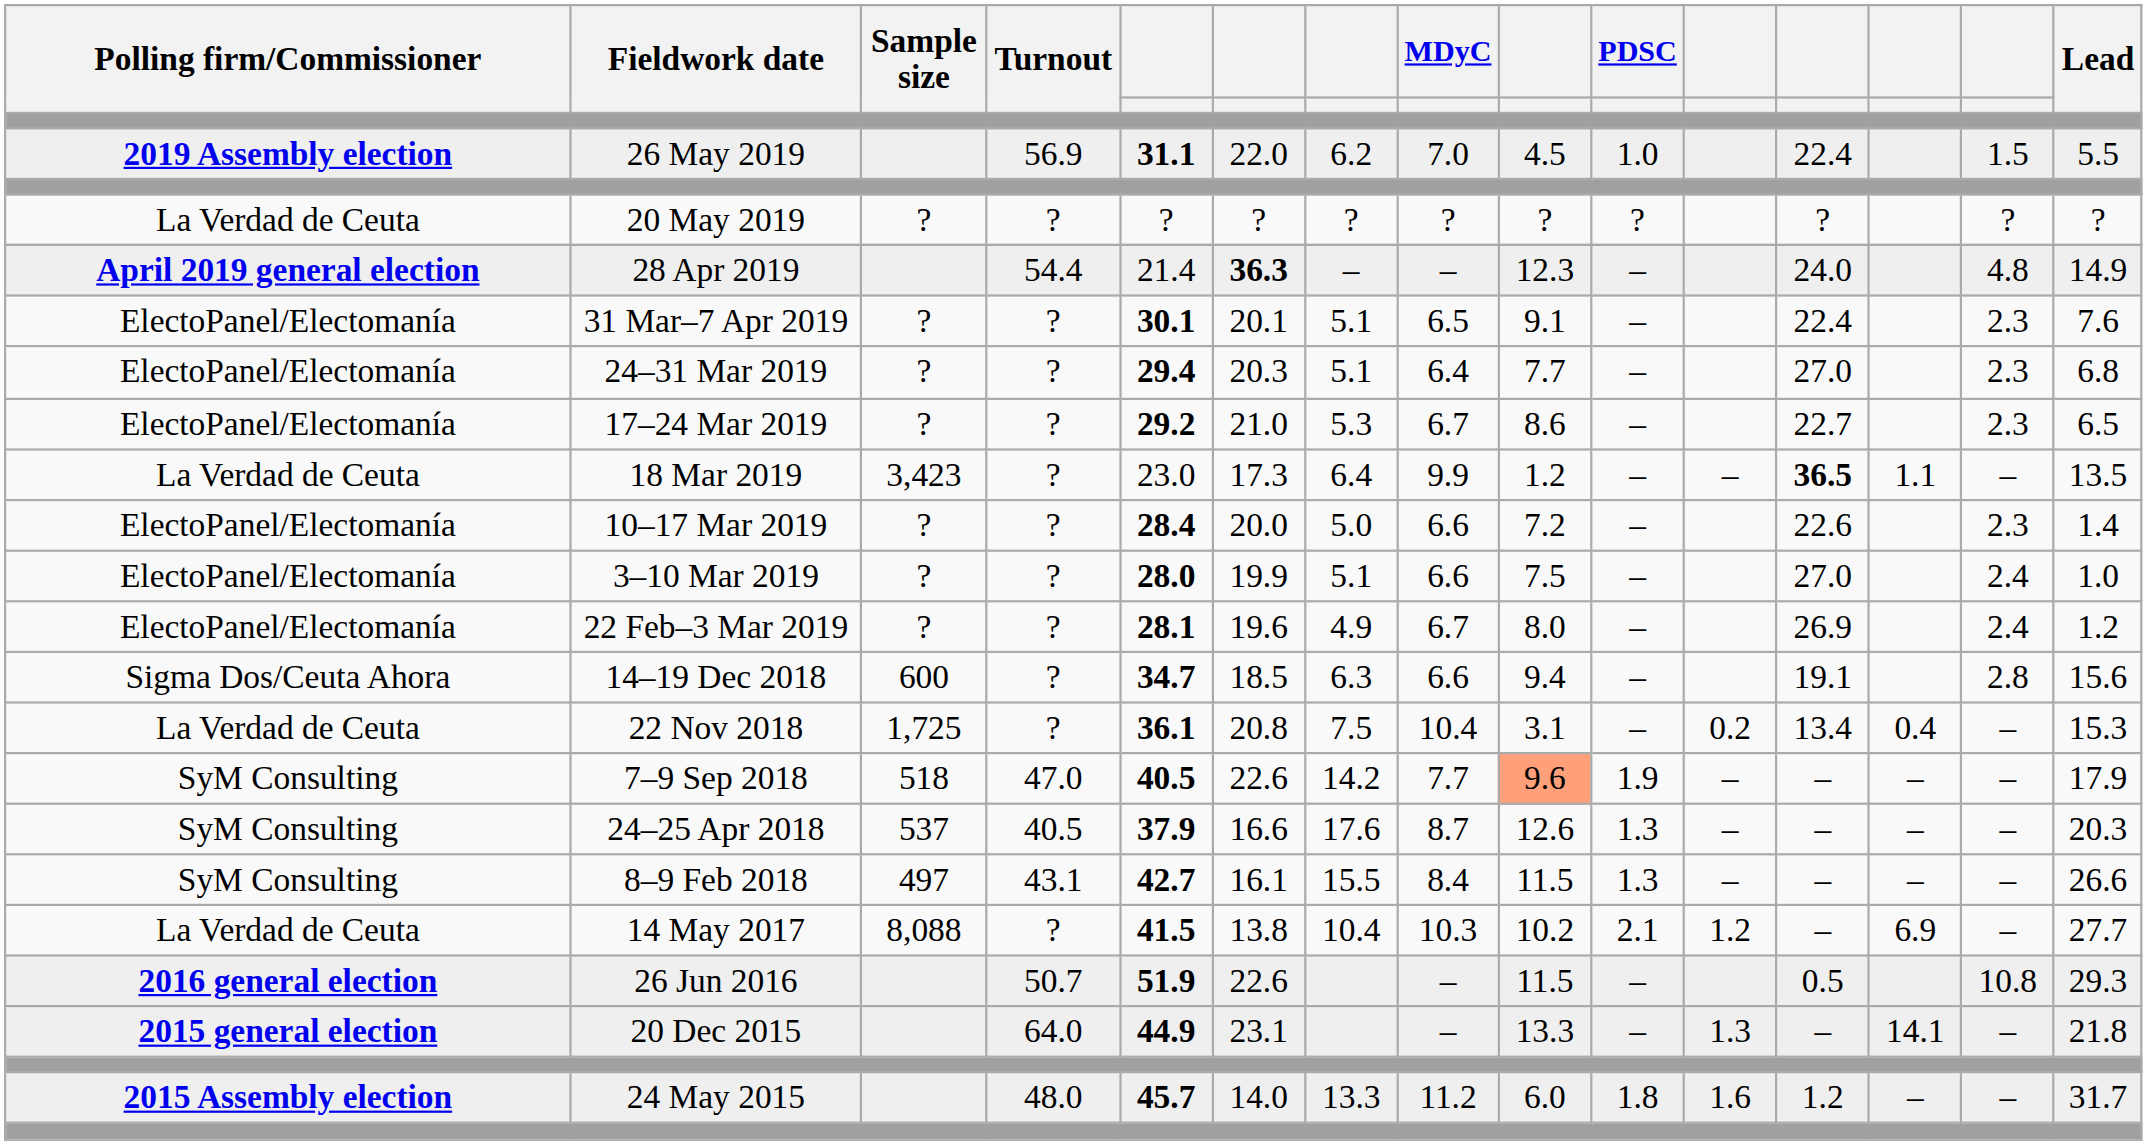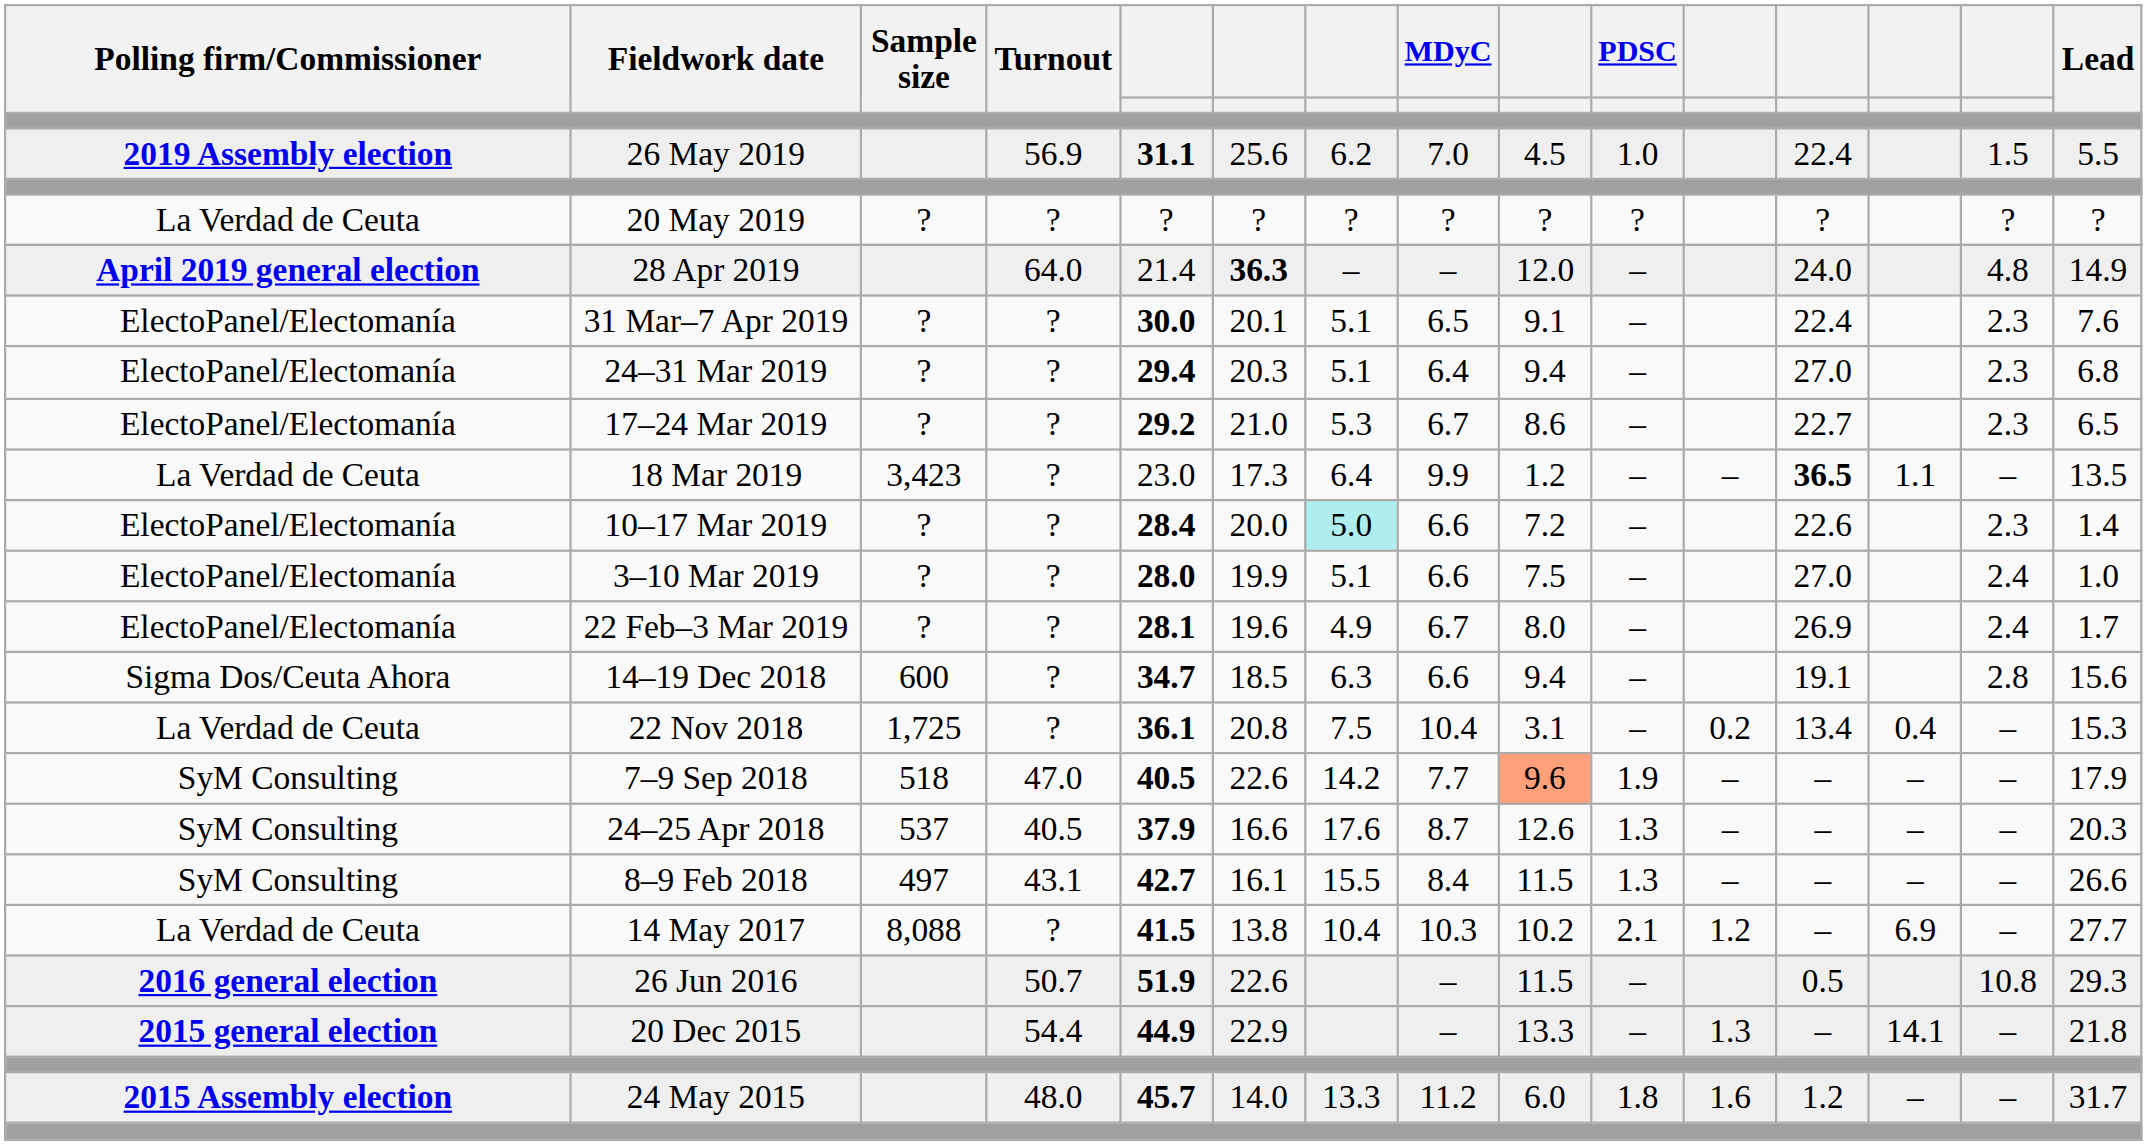(1259, 153) 22.0 -> (1259, 153) 25.6
(1053, 270) 54.4 -> (1053, 270) 64.0
(1545, 270) 12.3 -> (1545, 270) 12.0
(1166, 321) 30.1 -> (1166, 321) 30.0
(1545, 372) 7.7 -> (1545, 372) 9.4
(1351, 524) no background -> (1351, 524) paleturquoise background
(2098, 625) 1.2 -> (2098, 625) 1.7
(1053, 1031) 64.0 -> (1053, 1031) 54.4
(1259, 1031) 23.1 -> (1259, 1031) 22.9
